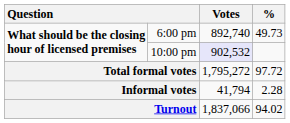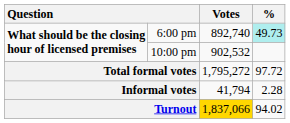(269, 33) no background -> (269, 33) paleturquoise background
(230, 52) lavender background -> (230, 52) no background
(226, 109) no background -> (226, 109) gold background
